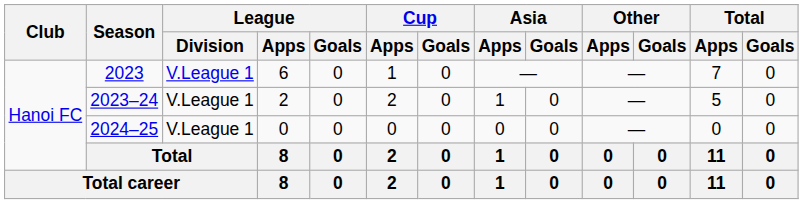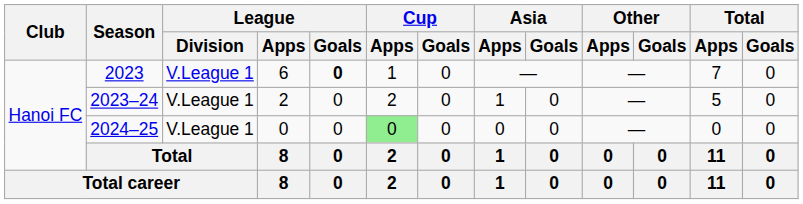(338, 73) normal -> (338, 73) bold
(392, 128) no background -> (392, 128) lightgreen background
